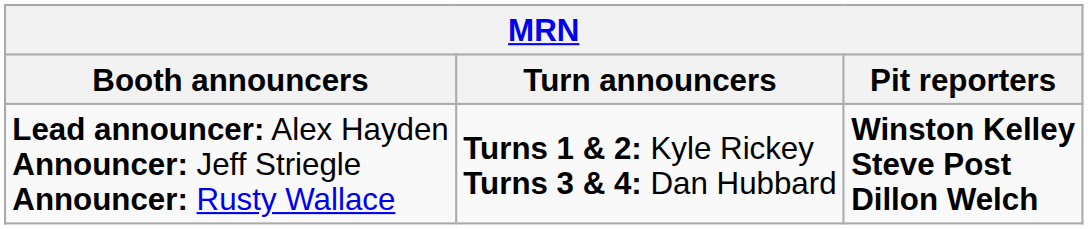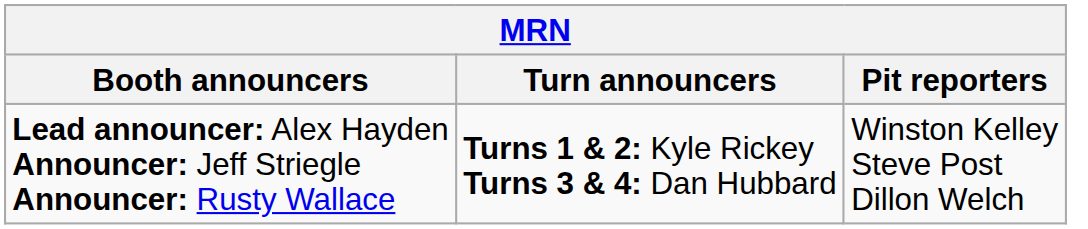(963, 164) bold -> (955, 164) normal
